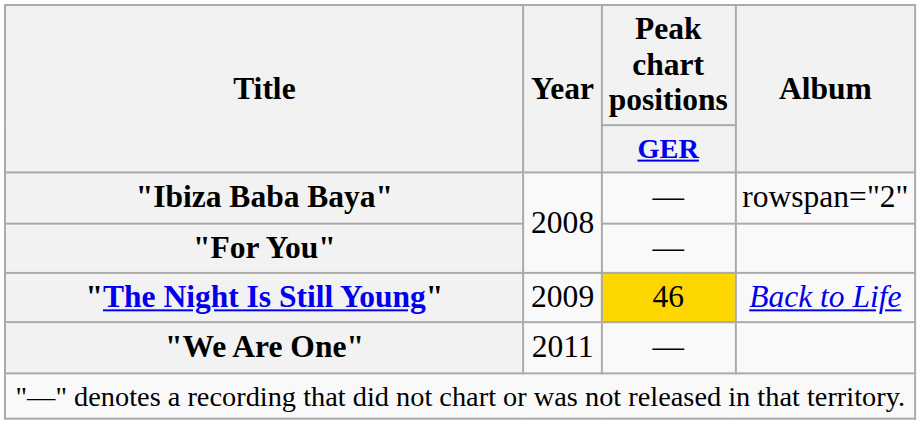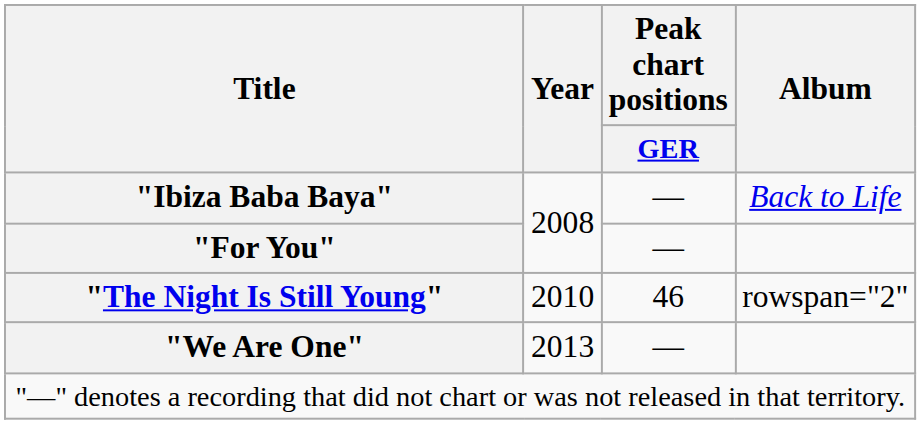(825, 197) rowspan="2" -> (825, 197) Back to Life
(563, 297) 2009 -> (563, 297) 2010
(668, 297) gold background -> (668, 297) no background
(825, 297) Back to Life -> (825, 297) rowspan="2"
(563, 347) 2011 -> (563, 347) 2013
